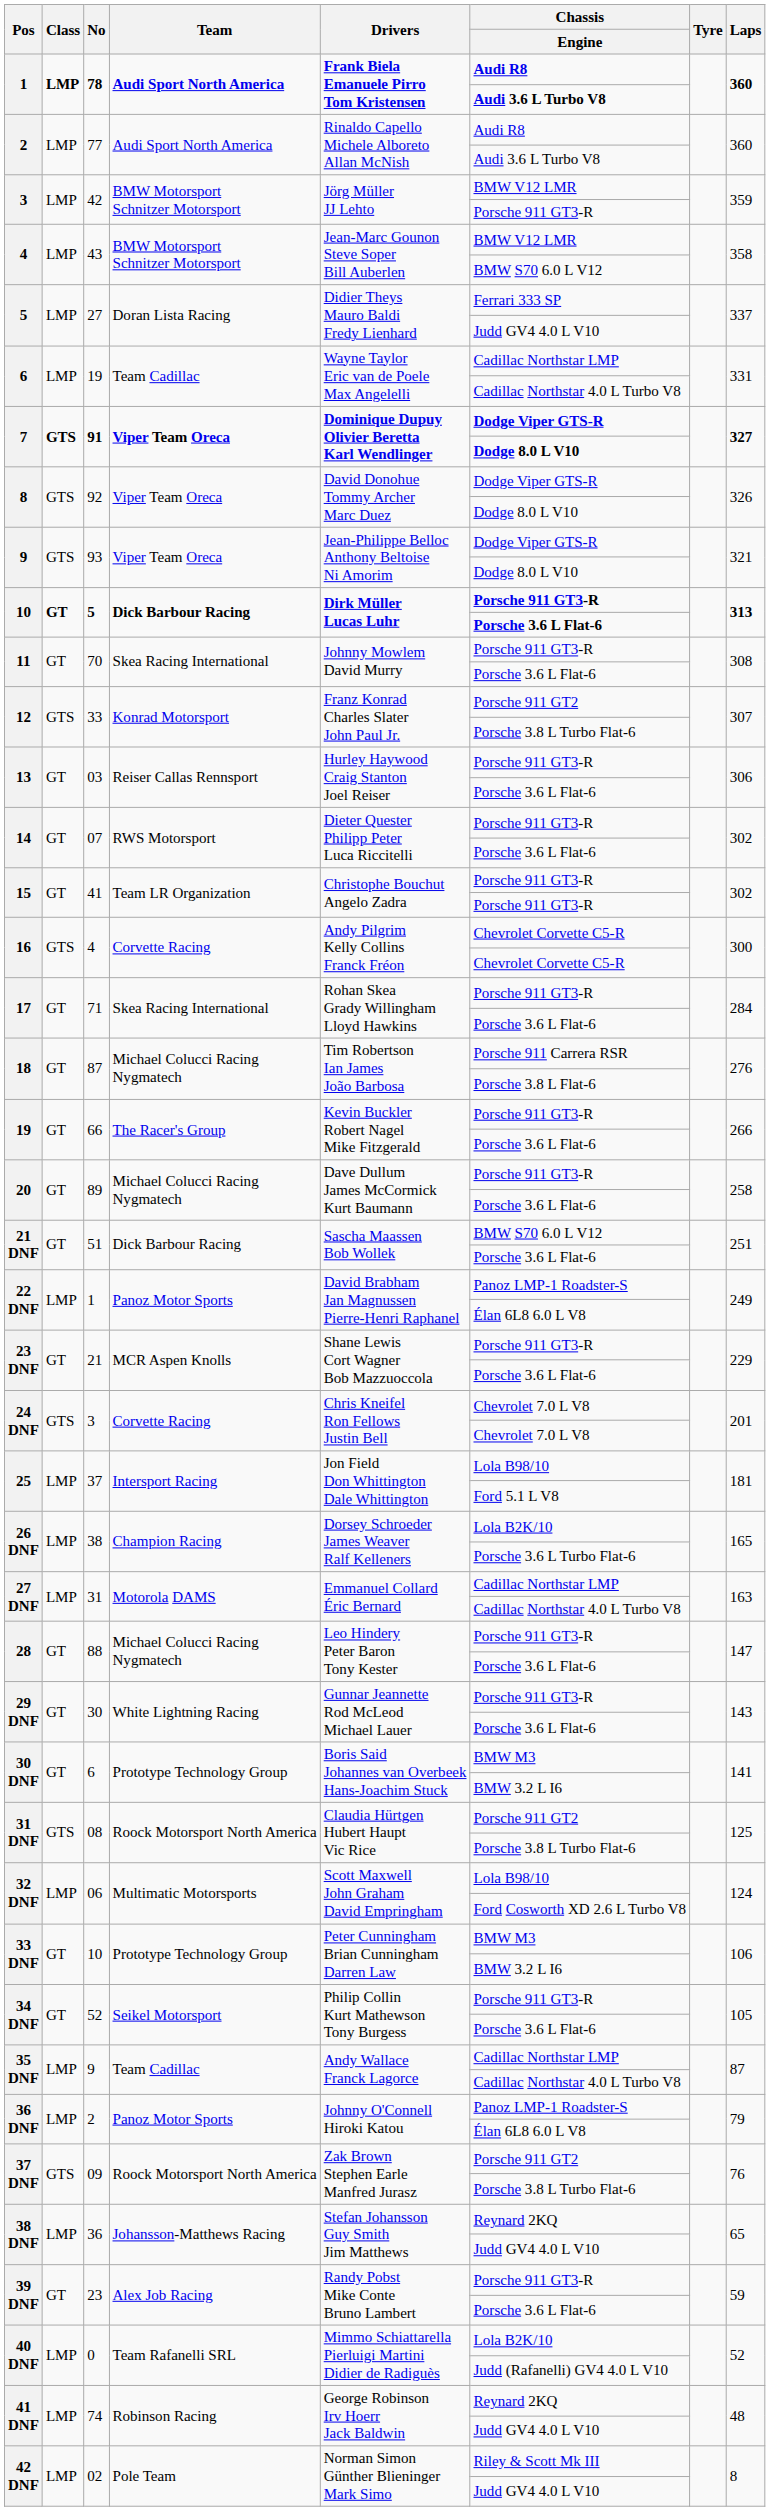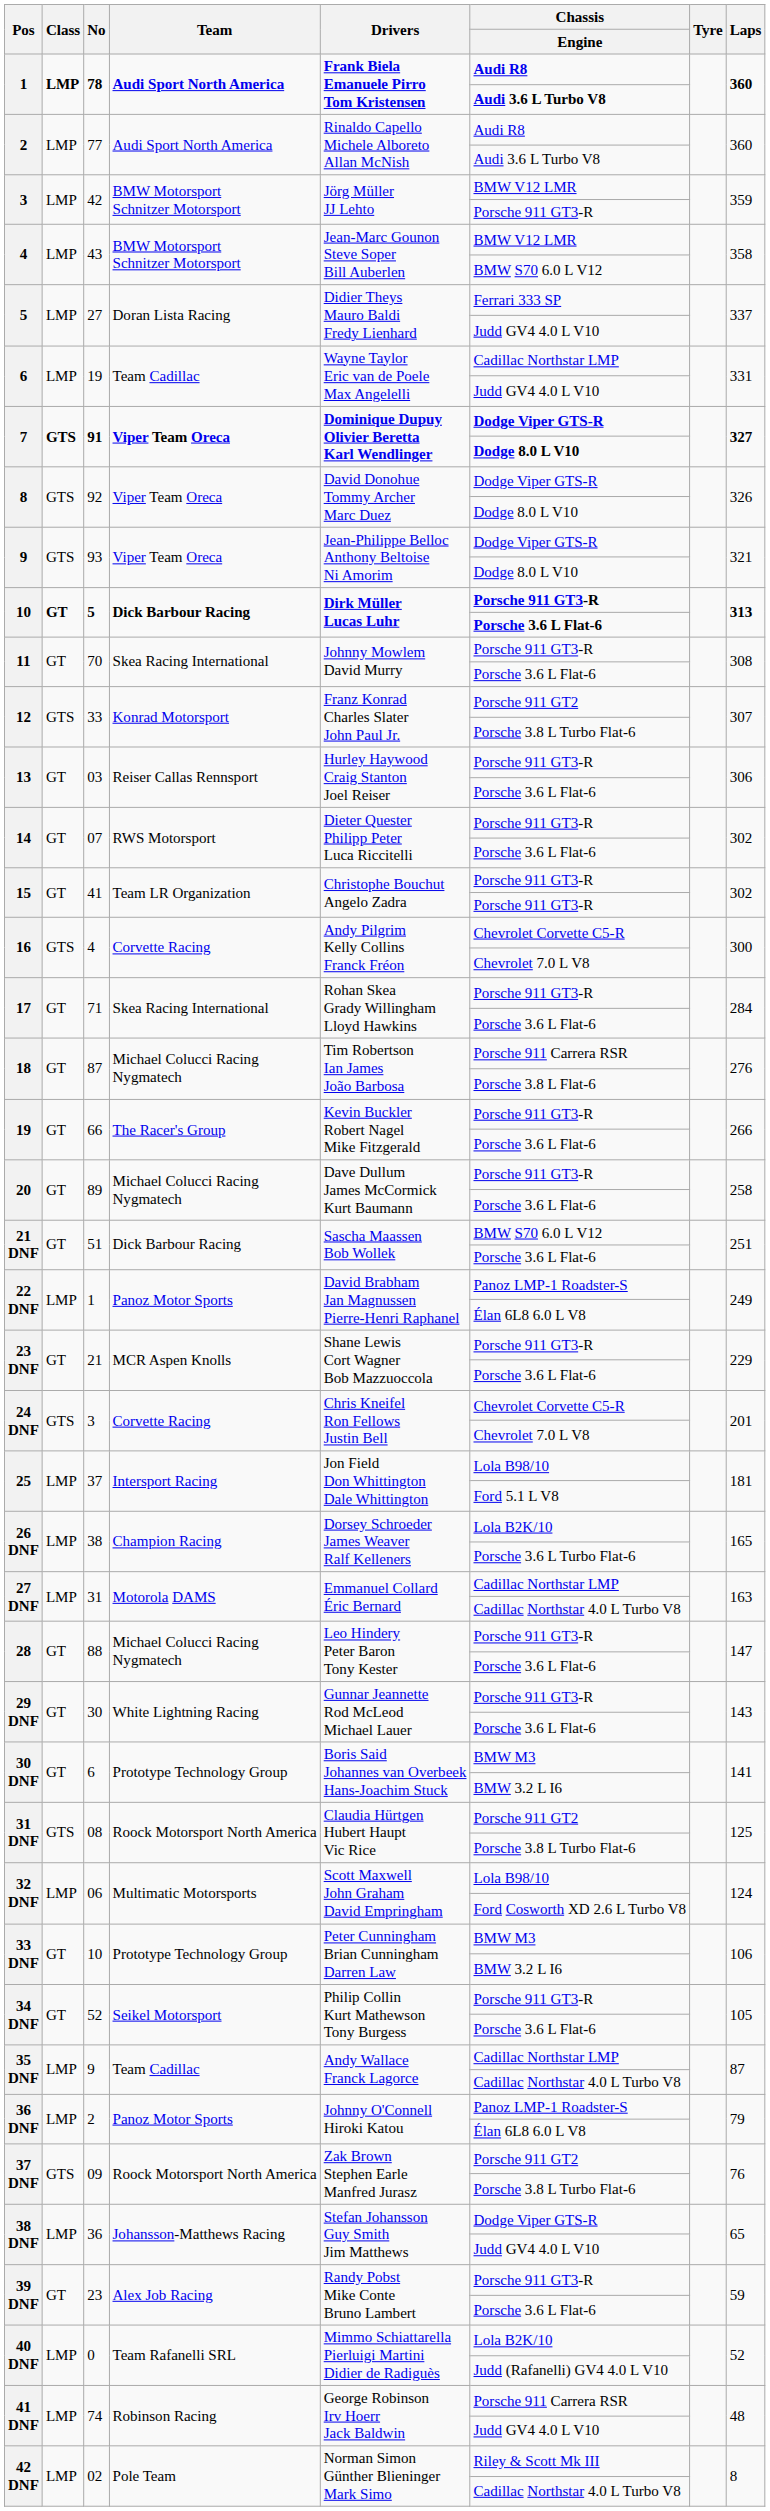(577, 391) Cadillac Northstar 4.0 L Turbo V8 -> (536, 391) Judd GV4 4.0 L V10
(549, 963) Chevrolet Corvette C5-R -> (532, 963) Chevrolet 7.0 L V8
(532, 1405) Chevrolet 7.0 L V8 -> (549, 1405) Chevrolet Corvette C5-R
(515, 2219) Reynard 2KQ -> (536, 2219) Dodge Viper GTS-R
(515, 2400) Reynard 2KQ -> (551, 2400) Porsche 911 Carrera RSR
(536, 2491) Judd GV4 4.0 L V10 -> (577, 2491) Cadillac Northstar 4.0 L Turbo V8
